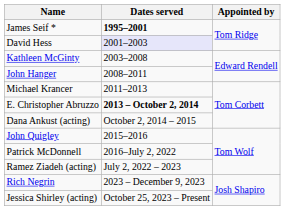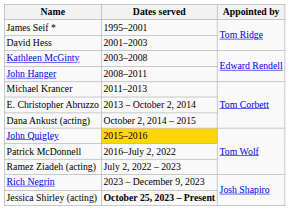(125, 27) bold -> (125, 27) normal
(125, 43) lavender background -> (125, 43) no background
(151, 105) bold -> (150, 105) normal
(125, 136) no background -> (125, 136) gold background
(157, 197) normal -> (159, 197) bold
